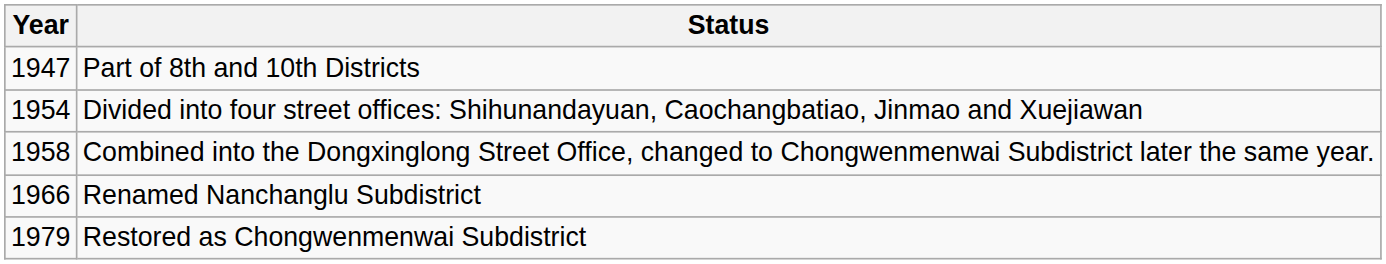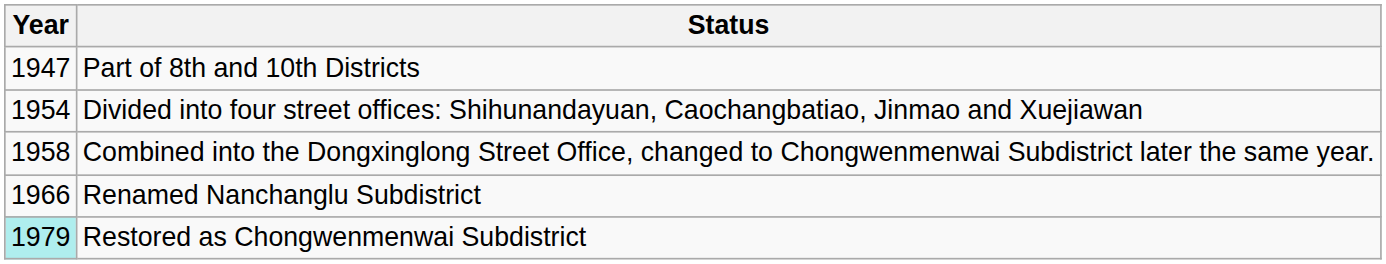(41, 237) no background -> (41, 237) paleturquoise background
